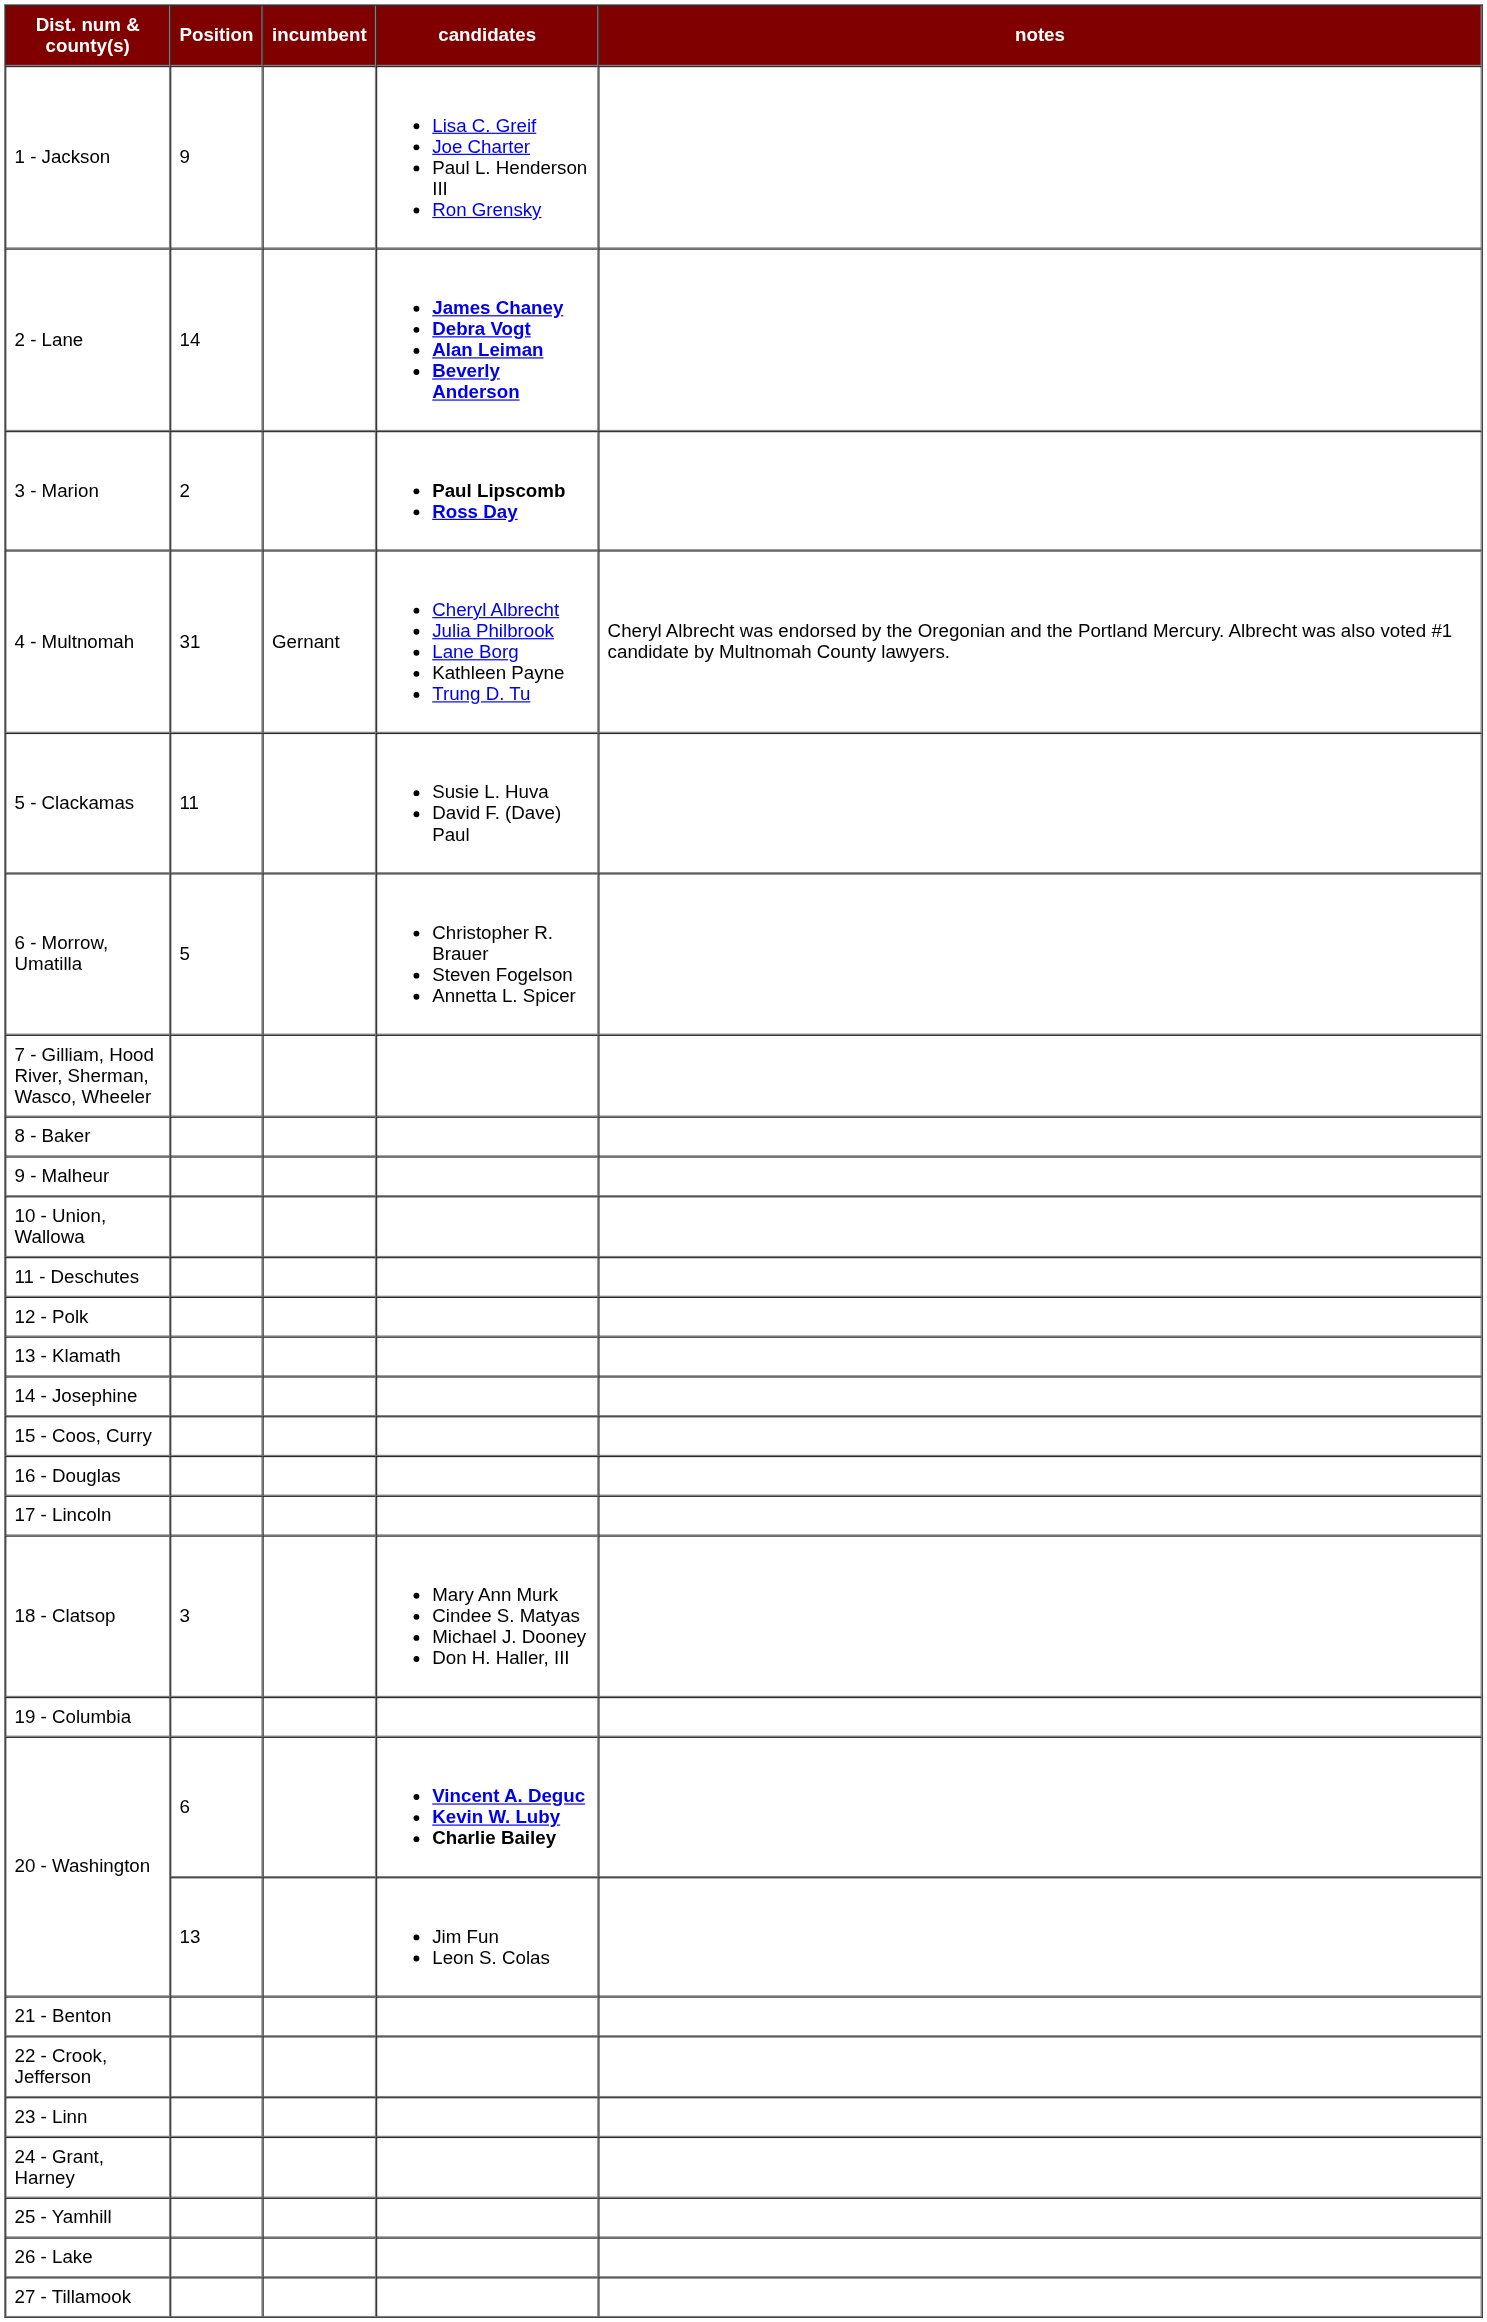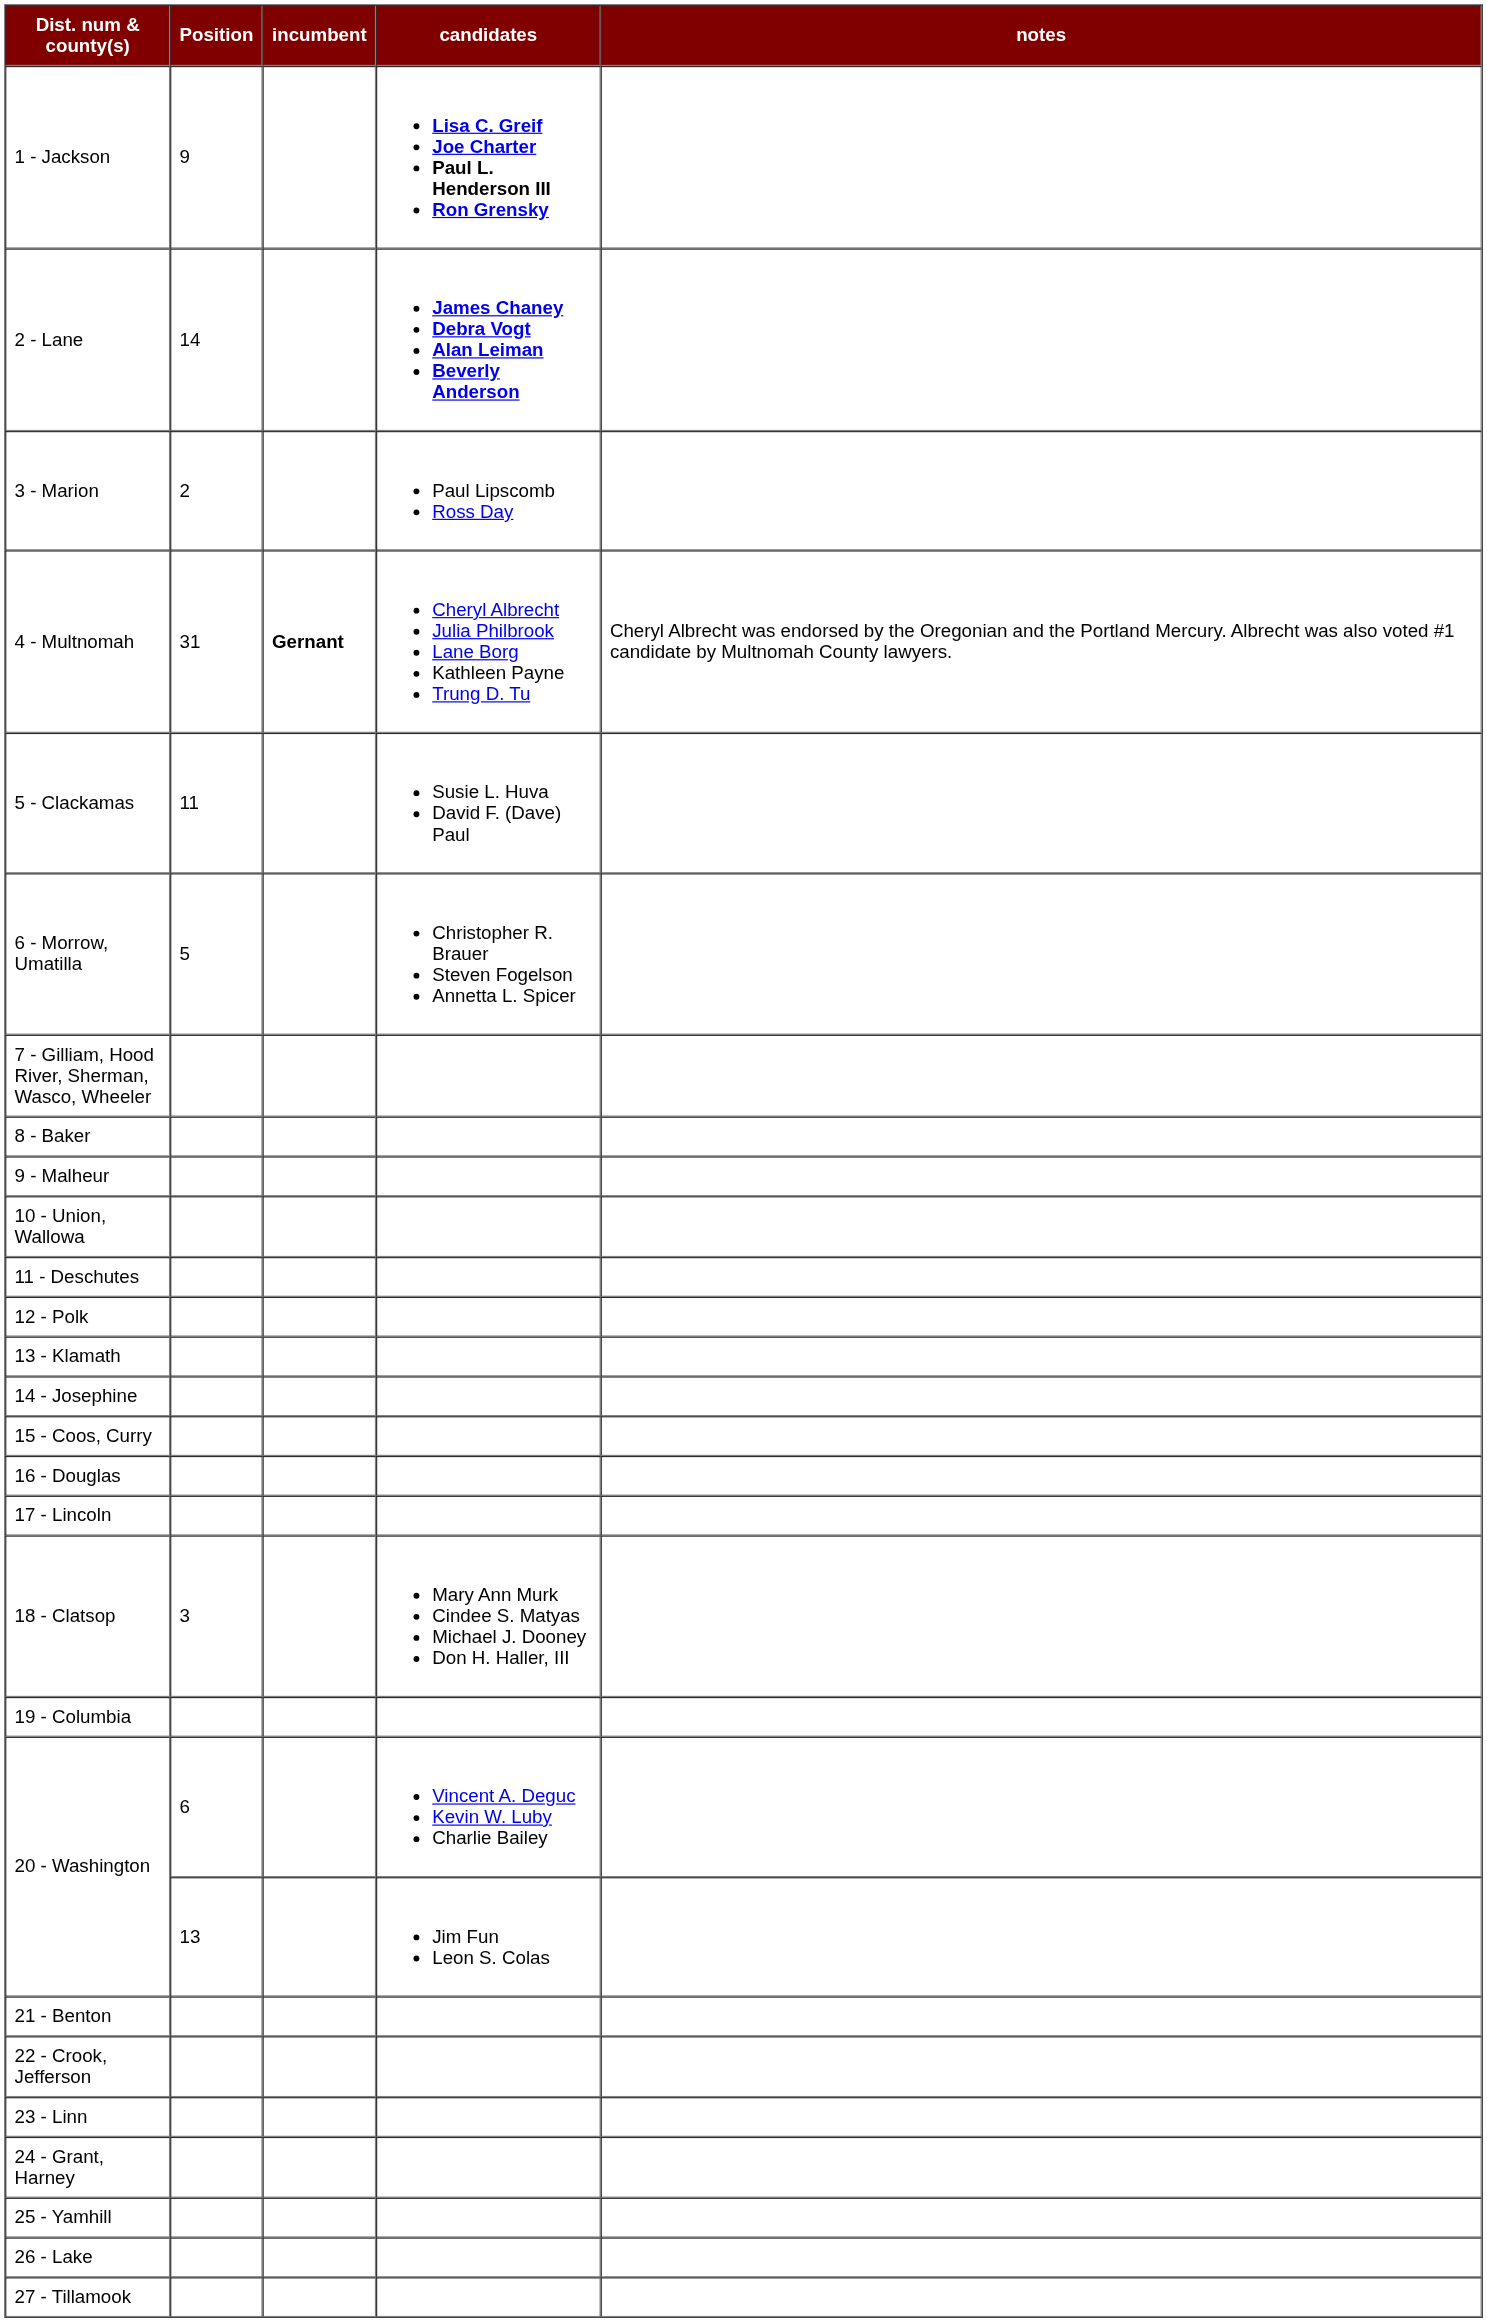(487, 168) normal -> (488, 168) bold
(487, 501) bold -> (488, 501) normal
(306, 641) normal -> (308, 641) bold
(487, 1817) bold -> (488, 1817) normal
